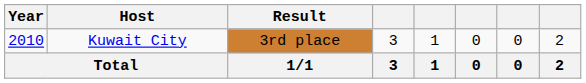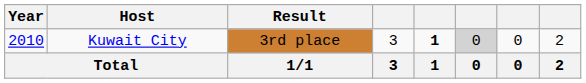(435, 41) normal -> (435, 41) bold
(476, 41) no background -> (476, 41) lightgrey background
